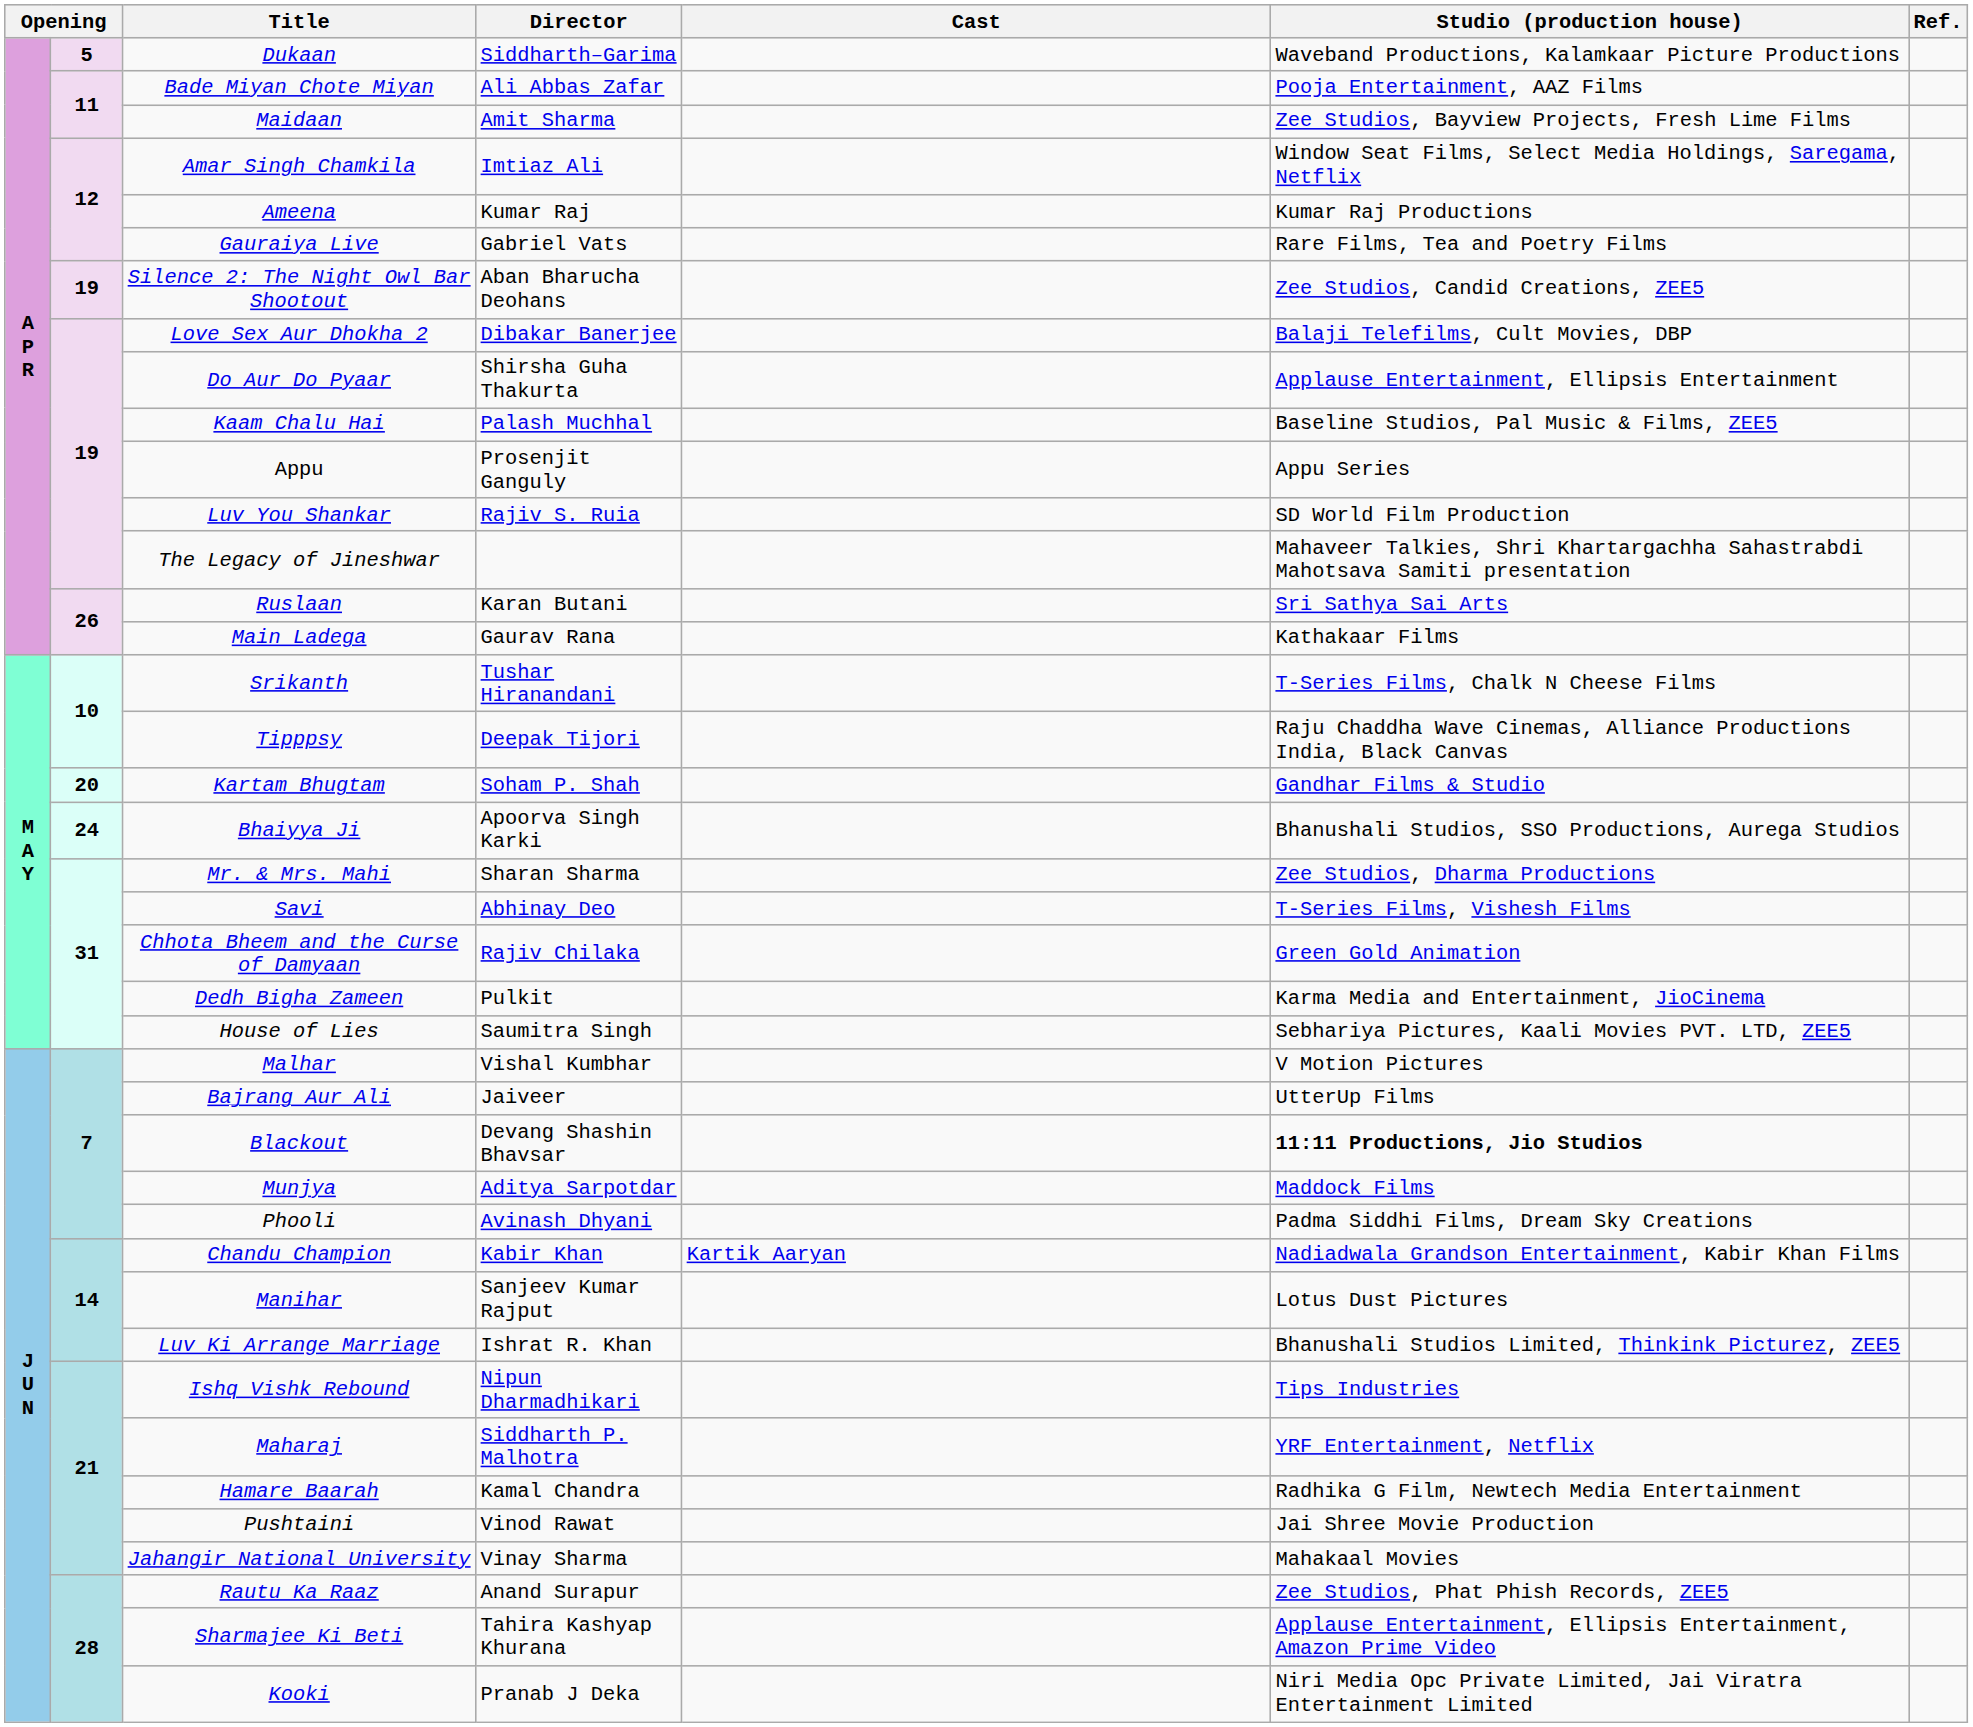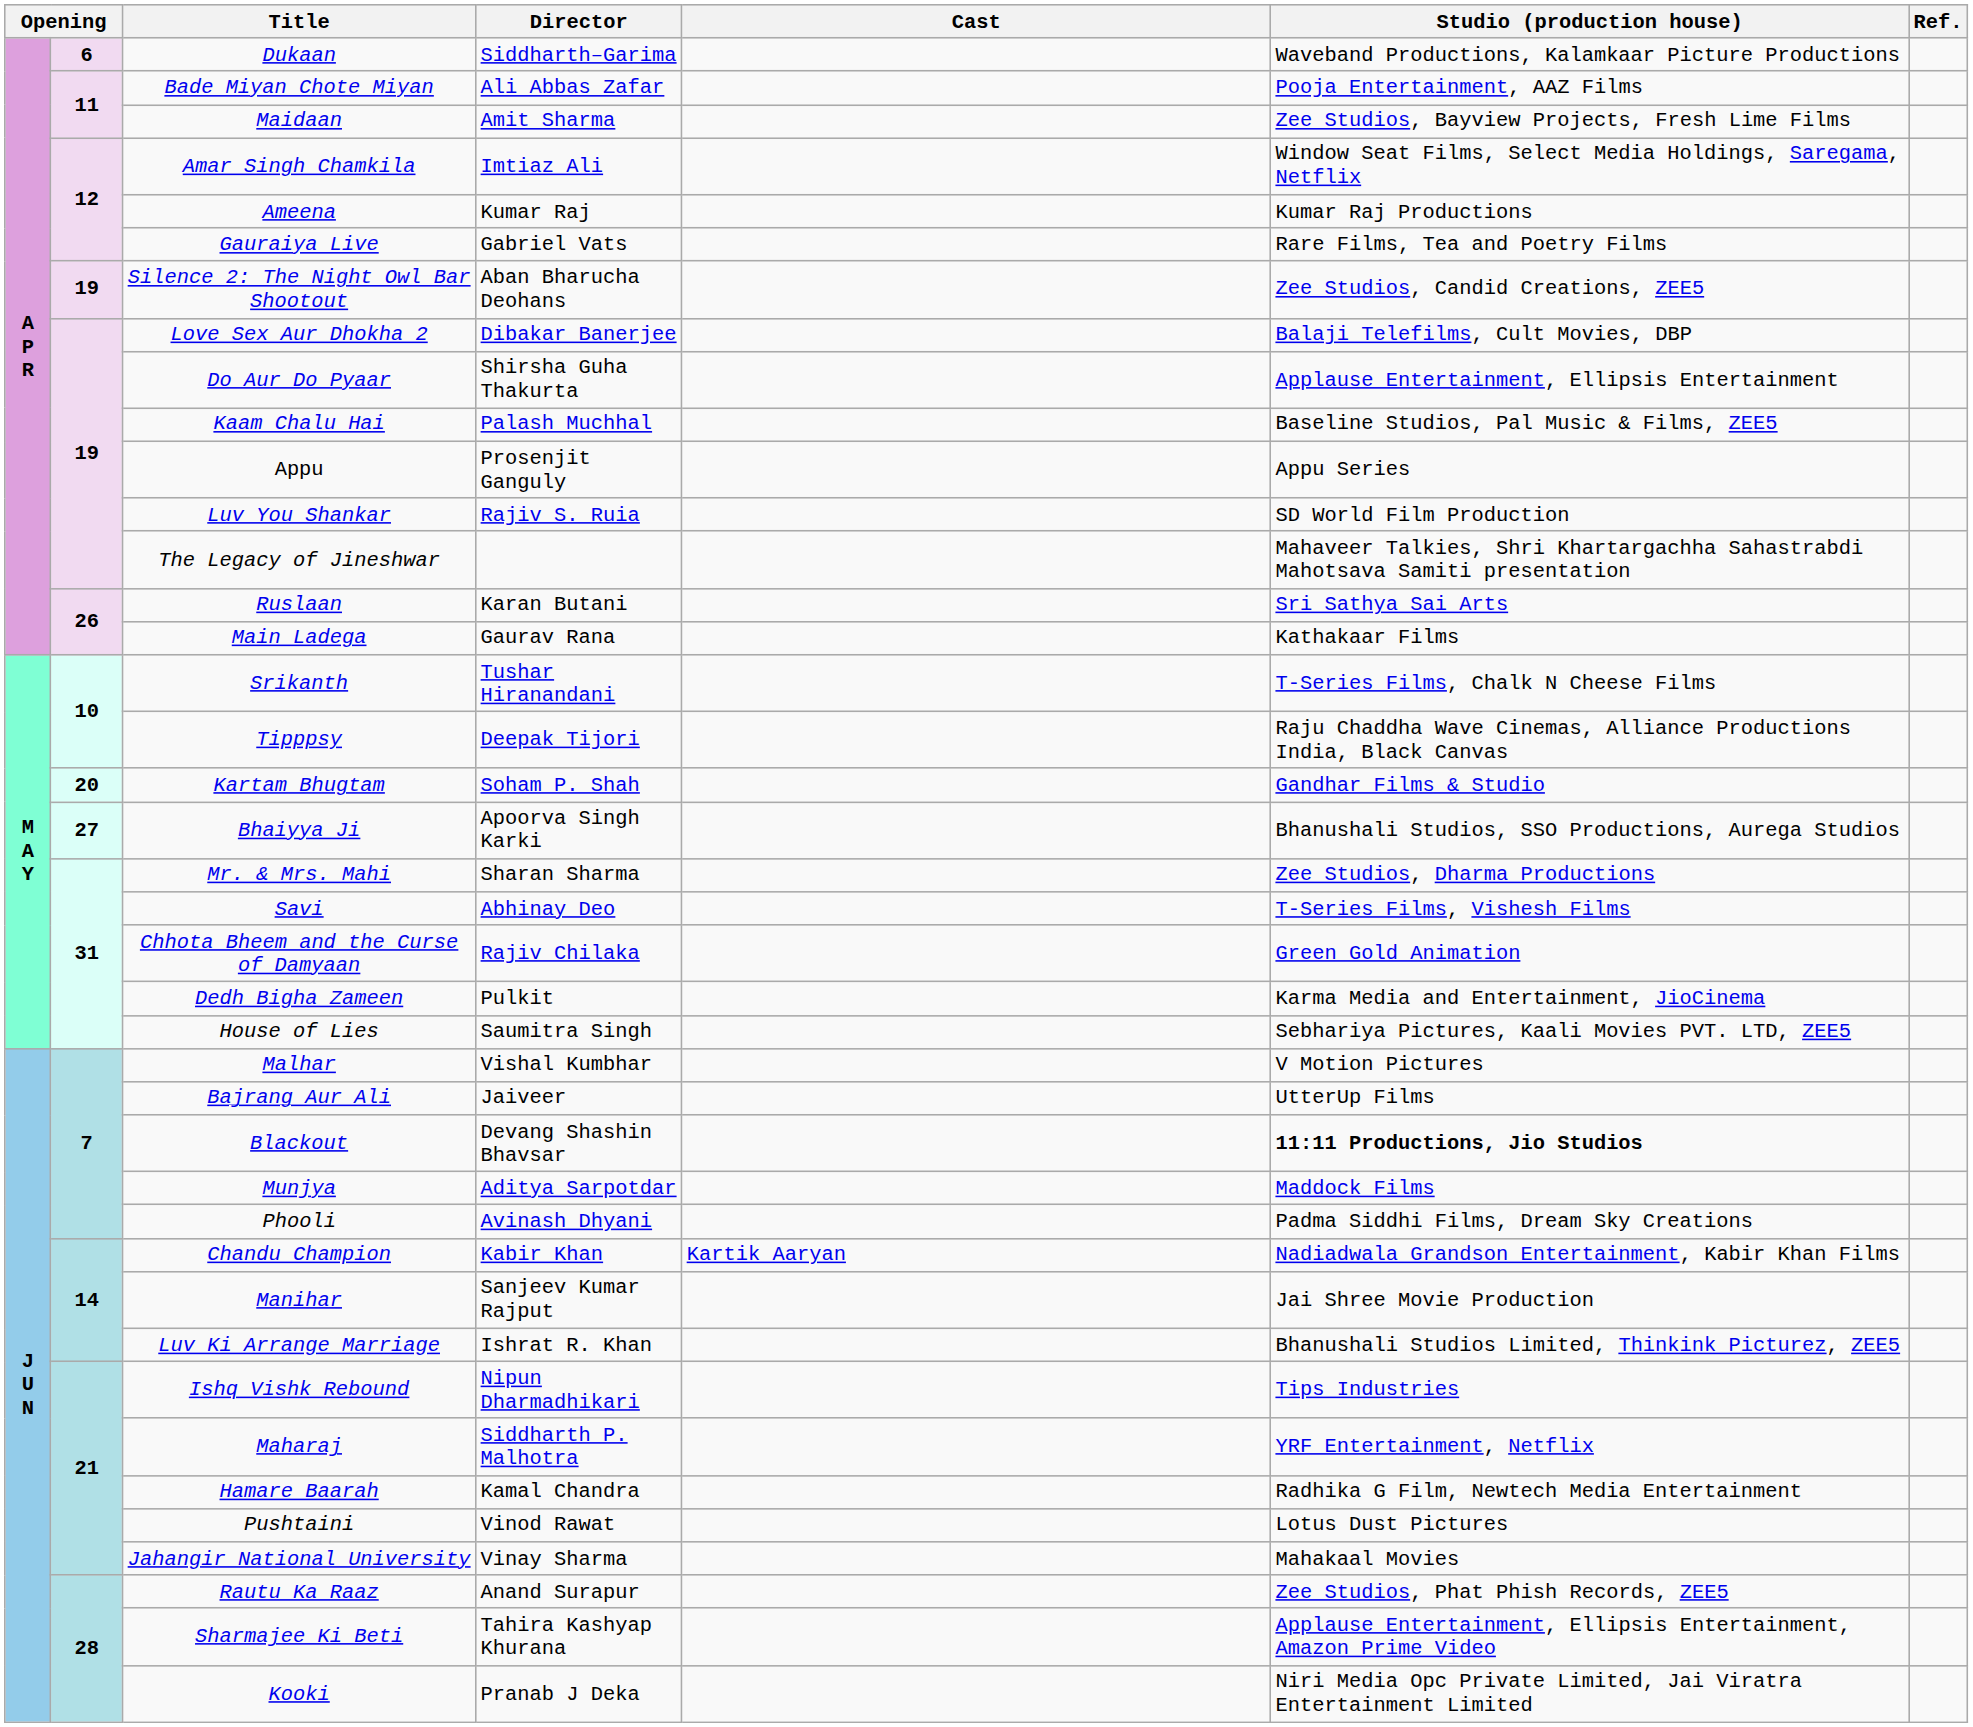(87, 55) 5 -> (87, 55) 6
(87, 830) 24 -> (87, 830) 27
(1392, 1300) Lotus Dust Pictures -> (1435, 1300) Jai Shree Movie Production
(1435, 1525) Jai Shree Movie Production -> (1392, 1525) Lotus Dust Pictures
